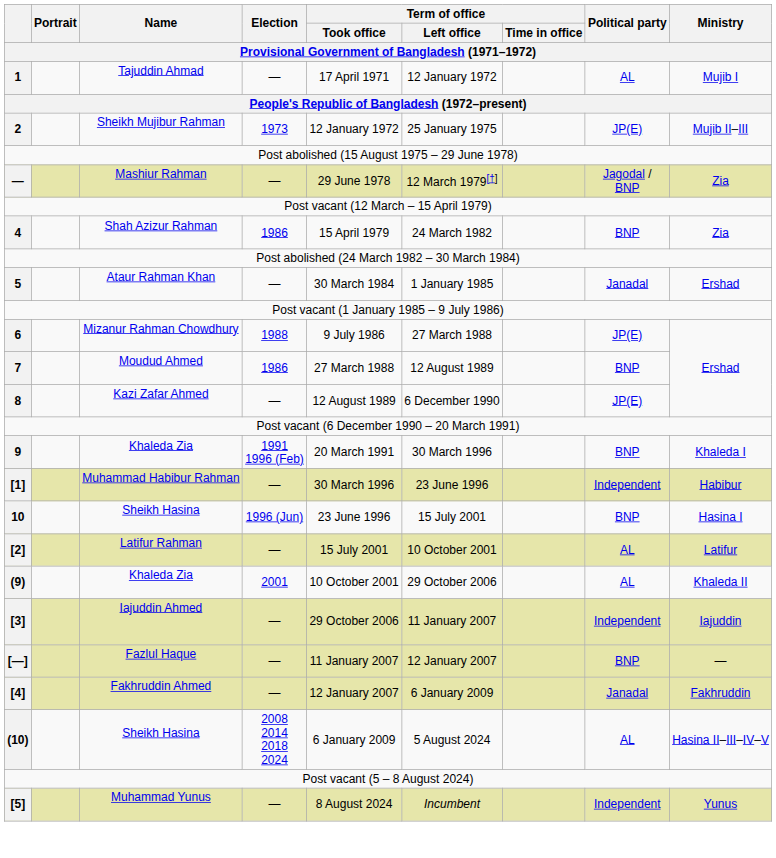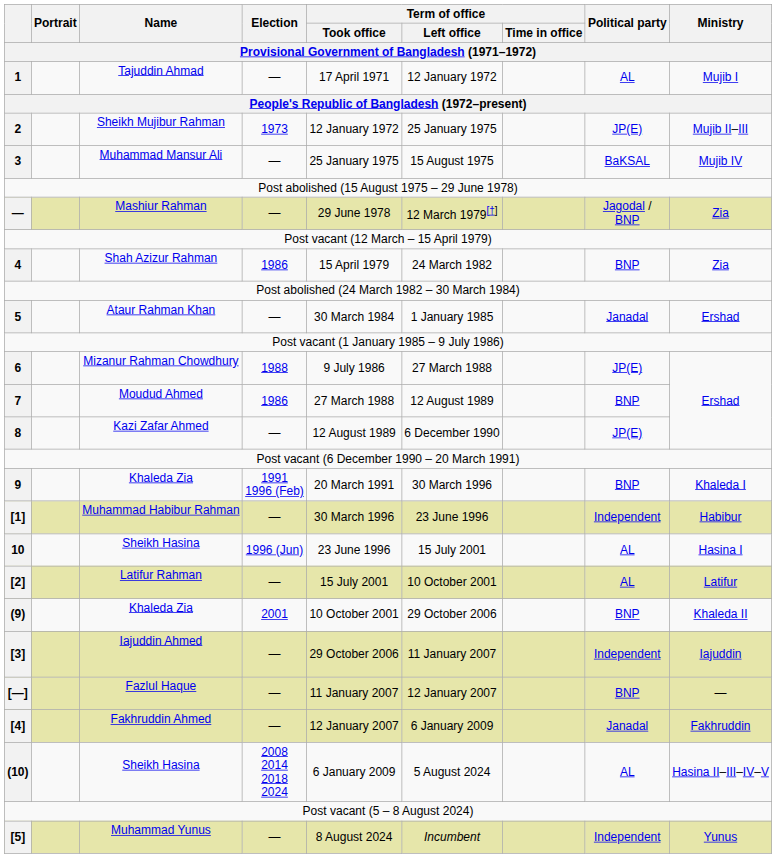+ row: (18, 161)
(627, 517) BNP -> (627, 549) AL
(627, 582) AL -> (627, 614) BNP
